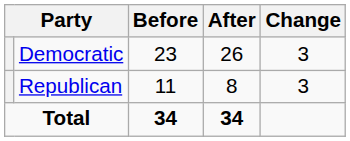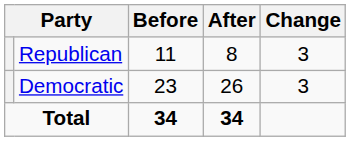rows swapped: (71, 53) <-> (71, 86)
